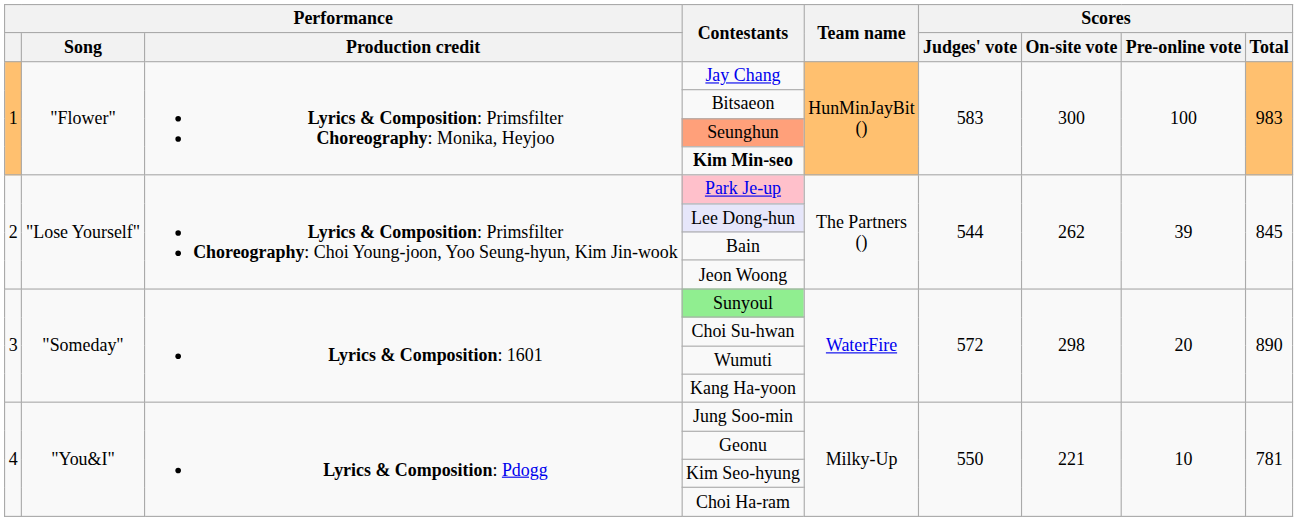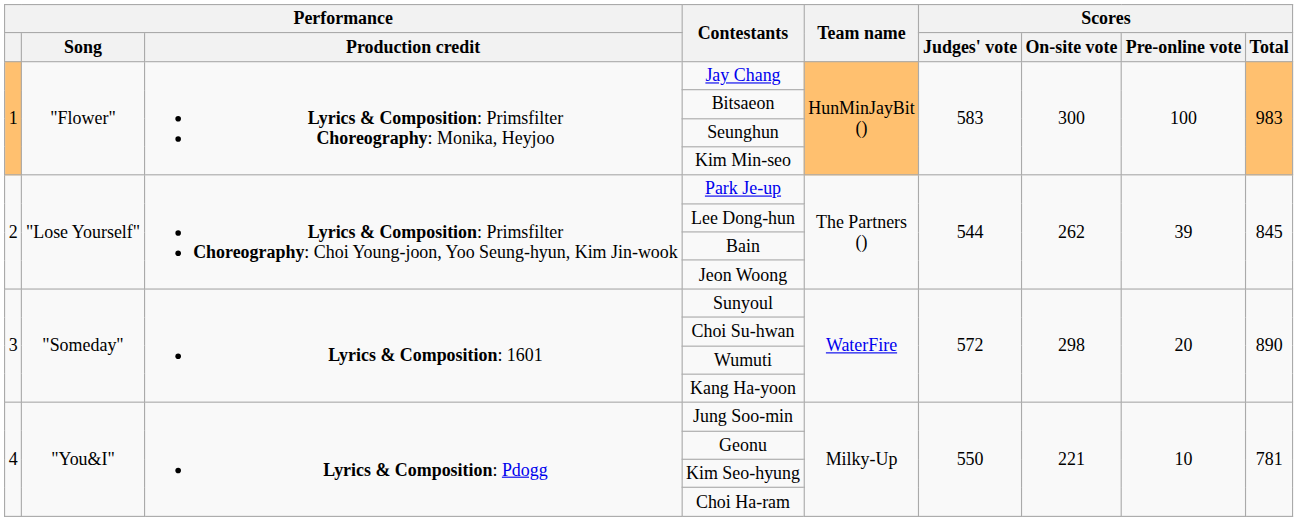(743, 132) lightsalmon background -> (743, 132) no background
(743, 160) bold -> (743, 160) normal
(743, 189) pink background -> (743, 189) no background
(743, 217) lavender background -> (743, 217) no background
(743, 302) lightgreen background -> (743, 302) no background
